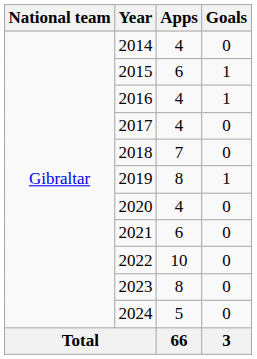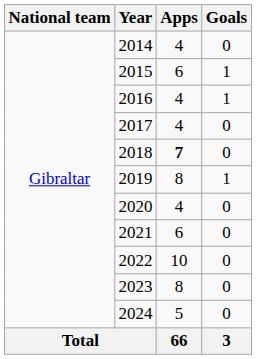(179, 152) normal -> (179, 152) bold
